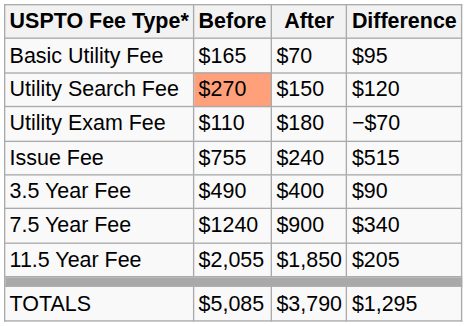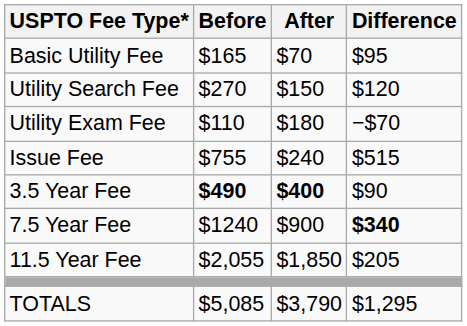(222, 89) lightsalmon background -> (222, 89) no background
(222, 191) normal -> (222, 191) bold
(300, 191) normal -> (300, 191) bold
(376, 225) normal -> (376, 225) bold
